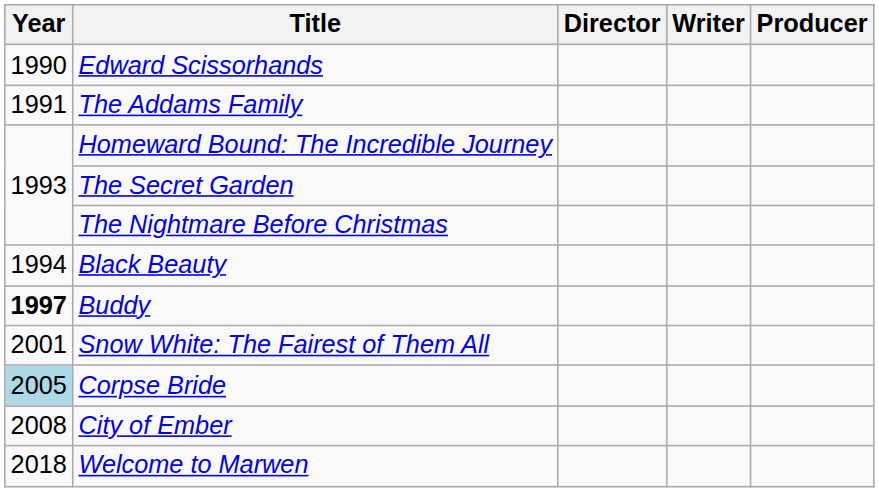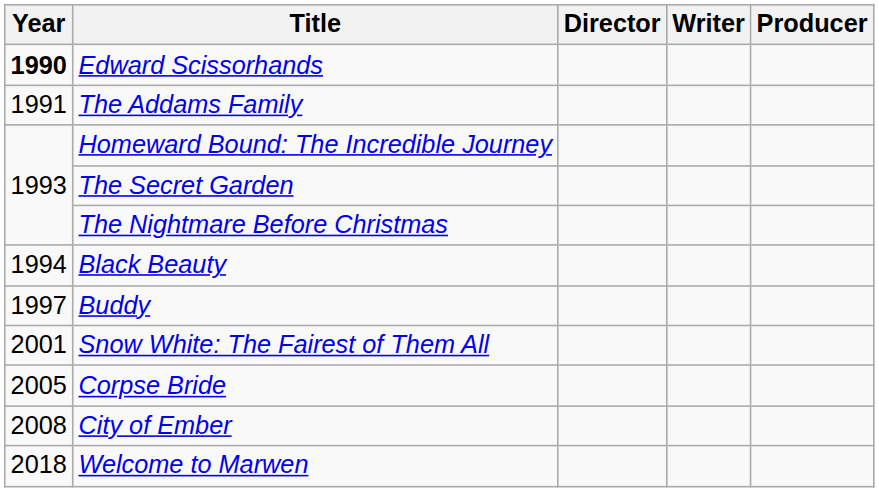(39, 64) normal -> (39, 64) bold
(39, 305) bold -> (39, 305) normal
(39, 385) lightblue background -> (39, 385) no background
